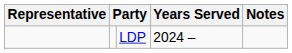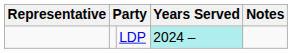(174, 37) no background -> (174, 37) paleturquoise background
